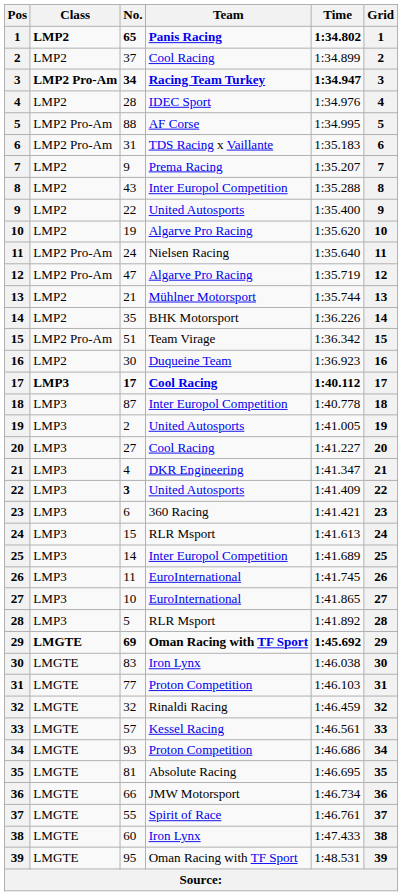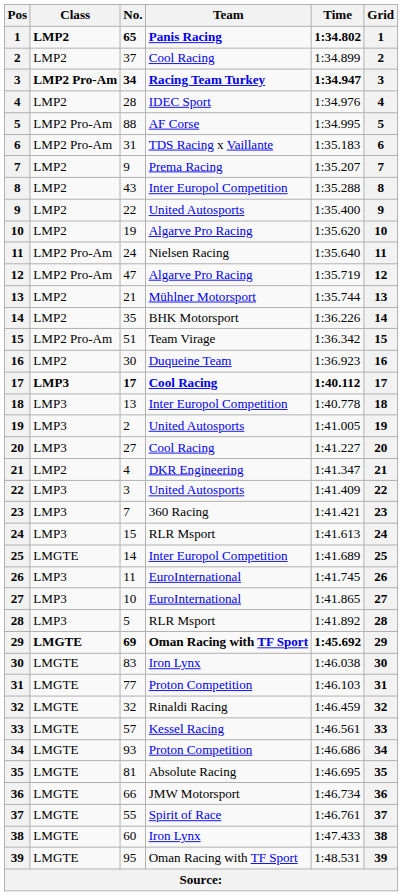(130, 404) 87 -> (130, 404) 13
(50, 469) LMP3 -> (50, 469) LMP2
(127, 491) bold -> (127, 491) normal
(127, 512) 6 -> (127, 512) 7
(50, 556) LMP3 -> (56, 556) LMGTE
